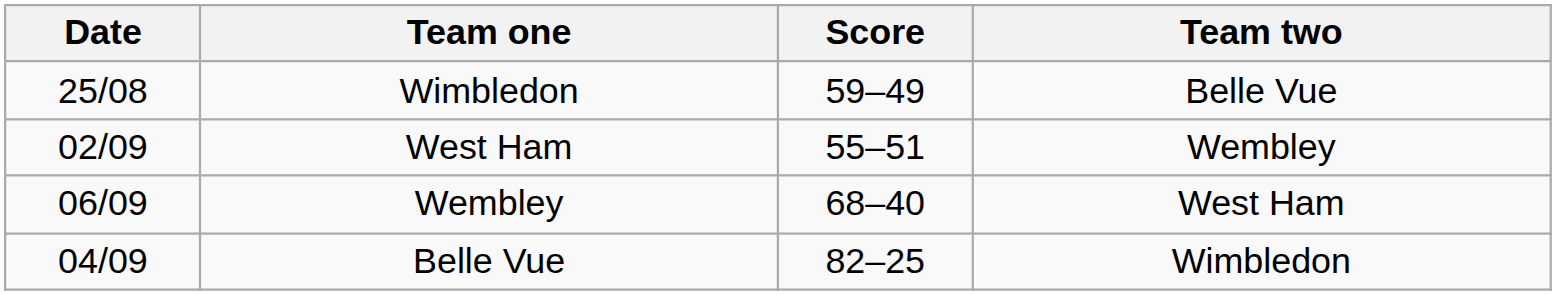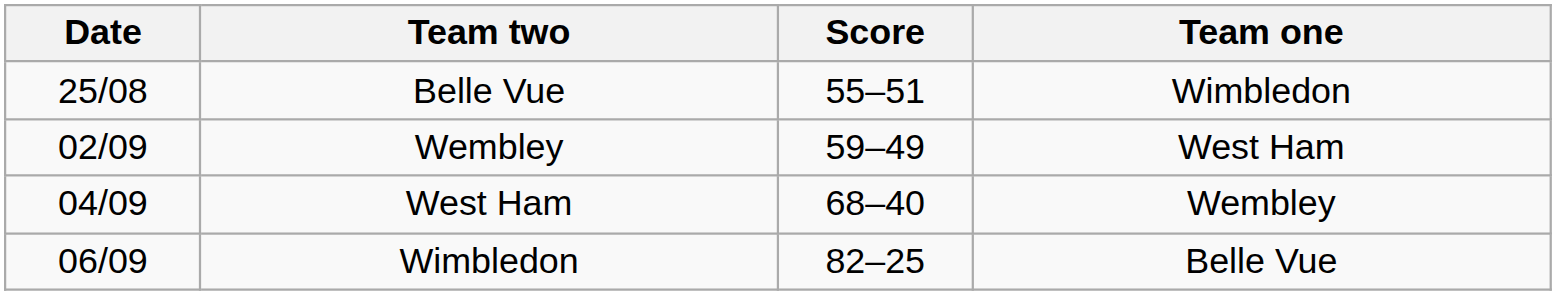columns swapped: (489, 32) <-> (1261, 32)
(875, 89) 59–49 -> (875, 89) 55–51
(875, 146) 55–51 -> (875, 146) 59–49
(103, 203) 06/09 -> (103, 203) 04/09
(103, 260) 04/09 -> (103, 260) 06/09
